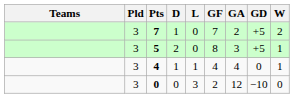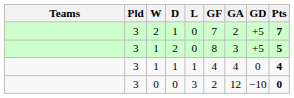columns swapped: (280, 13) <-> (156, 13)
